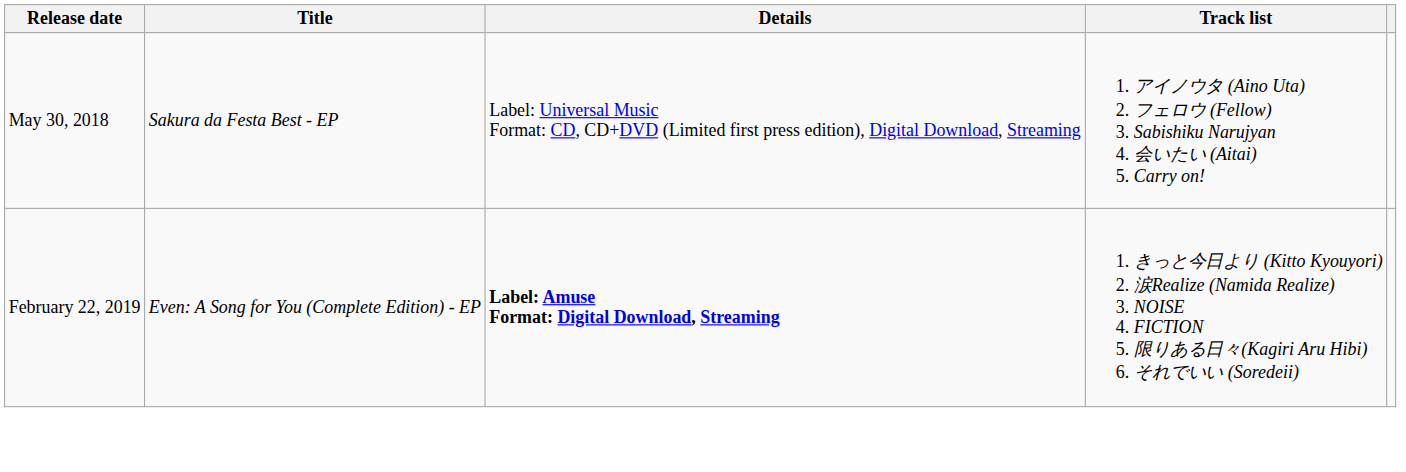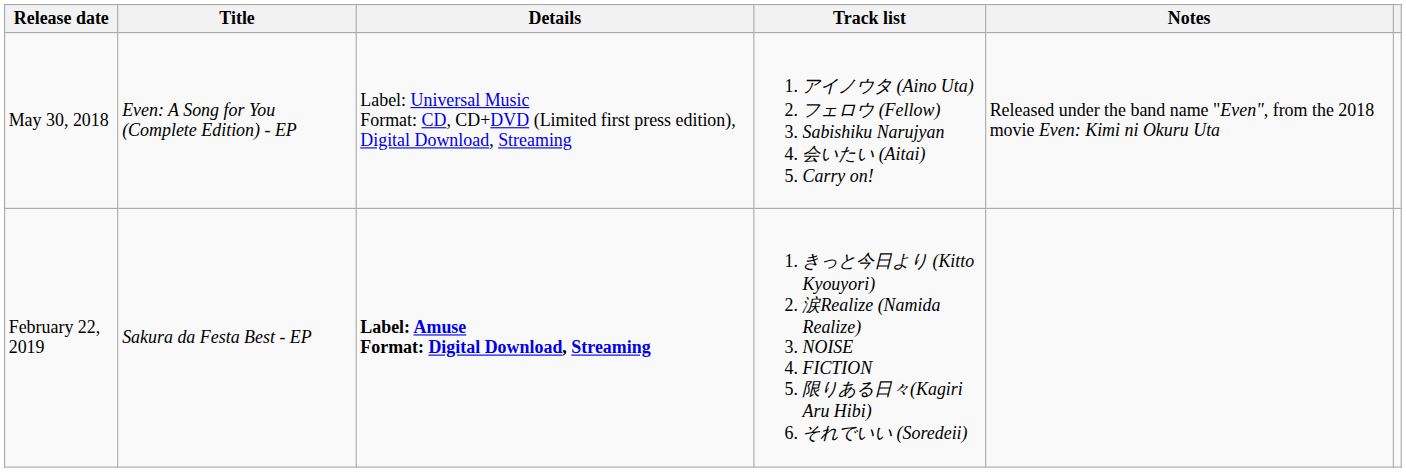+ column: (1189, 18)
(244, 120) Sakura da Festa Best - EP -> (209, 120) Even: A Song for You (Complete Edition) - EP
(315, 307) Even: A Song for You (Complete Edition) - EP -> (217, 337) Sakura da Festa Best - EP
